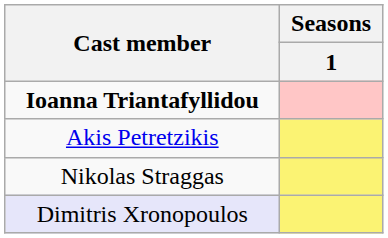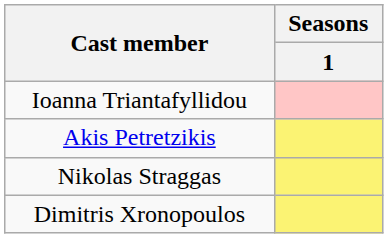(142, 99) bold -> (139, 99) normal
(142, 213) lavender background -> (139, 213) no background
